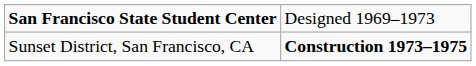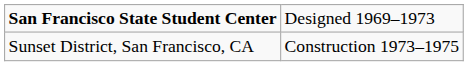(376, 46) bold -> (372, 46) normal
